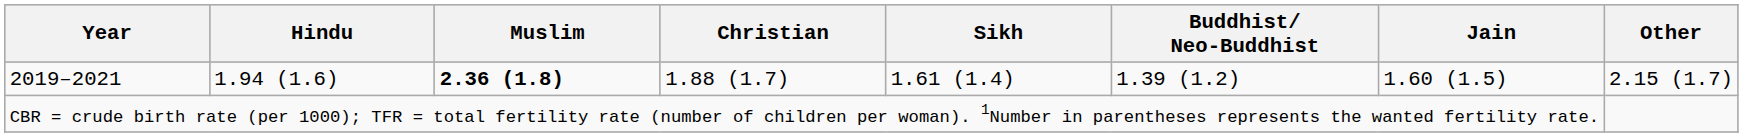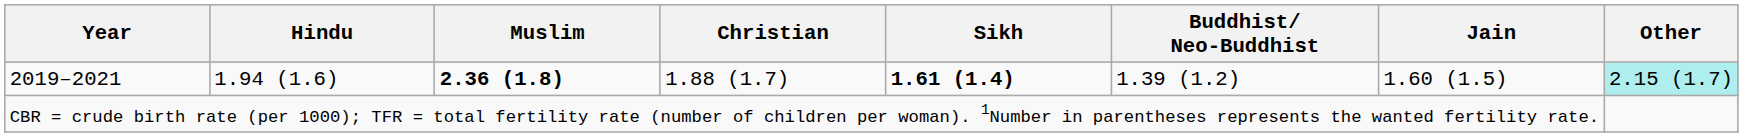(953, 79) normal -> (953, 79) bold
(1671, 79) no background -> (1671, 79) paleturquoise background
